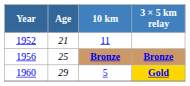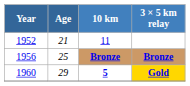(105, 73) normal -> (105, 73) bold
